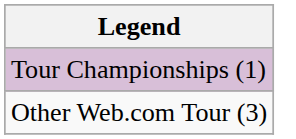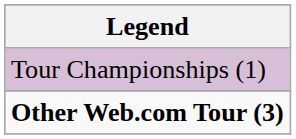(139, 112) normal -> (147, 112) bold
